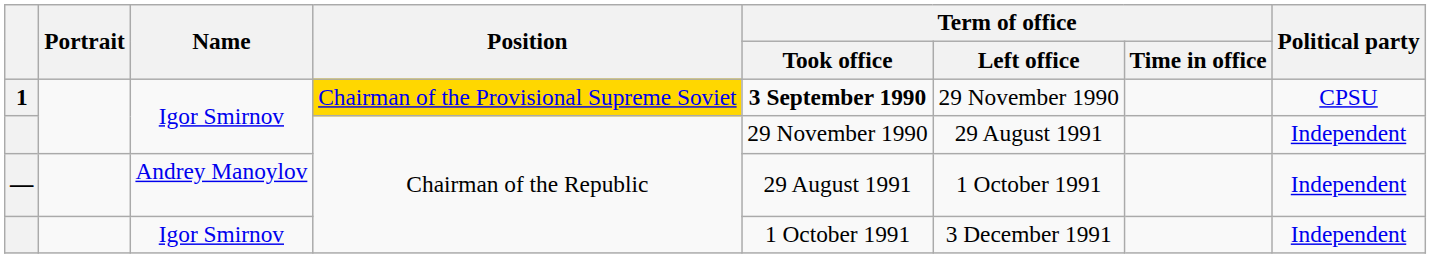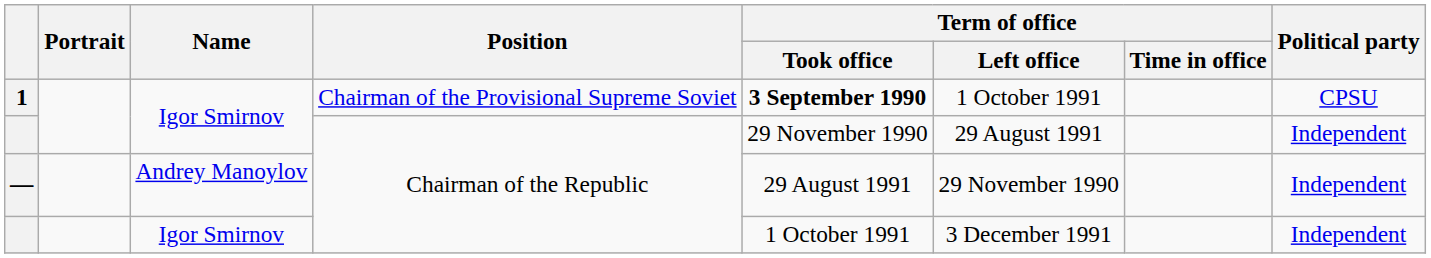(527, 97) gold background -> (527, 97) no background
(1029, 97) 29 November 1990 -> (1029, 97) 1 October 1991
(1029, 184) 1 October 1991 -> (1029, 184) 29 November 1990
